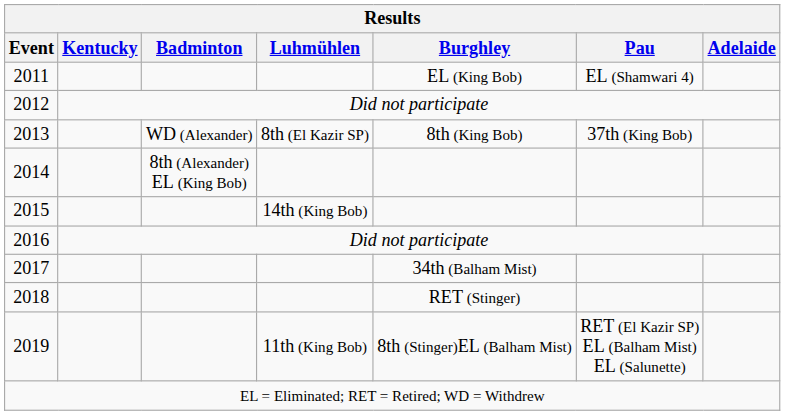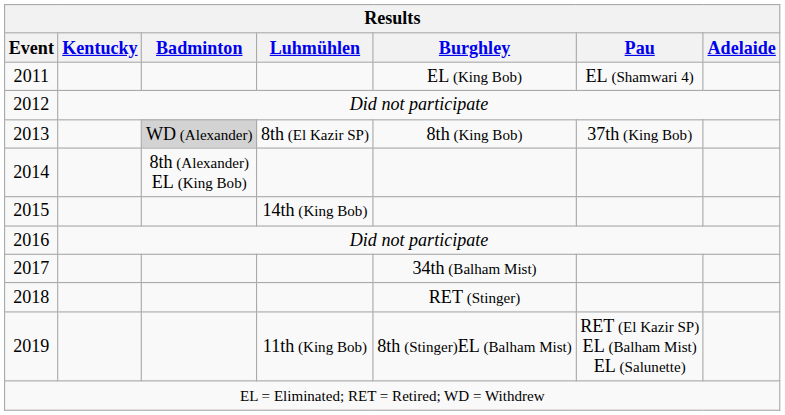(199, 133) no background -> (199, 133) lightgrey background
